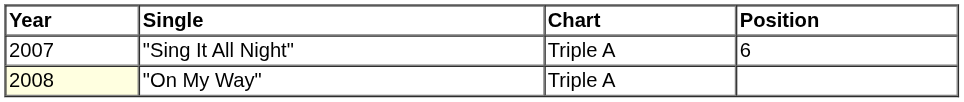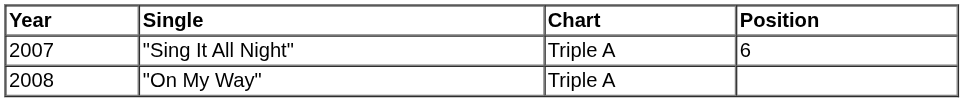(31, 80) lightyellow background -> (31, 80) no background
